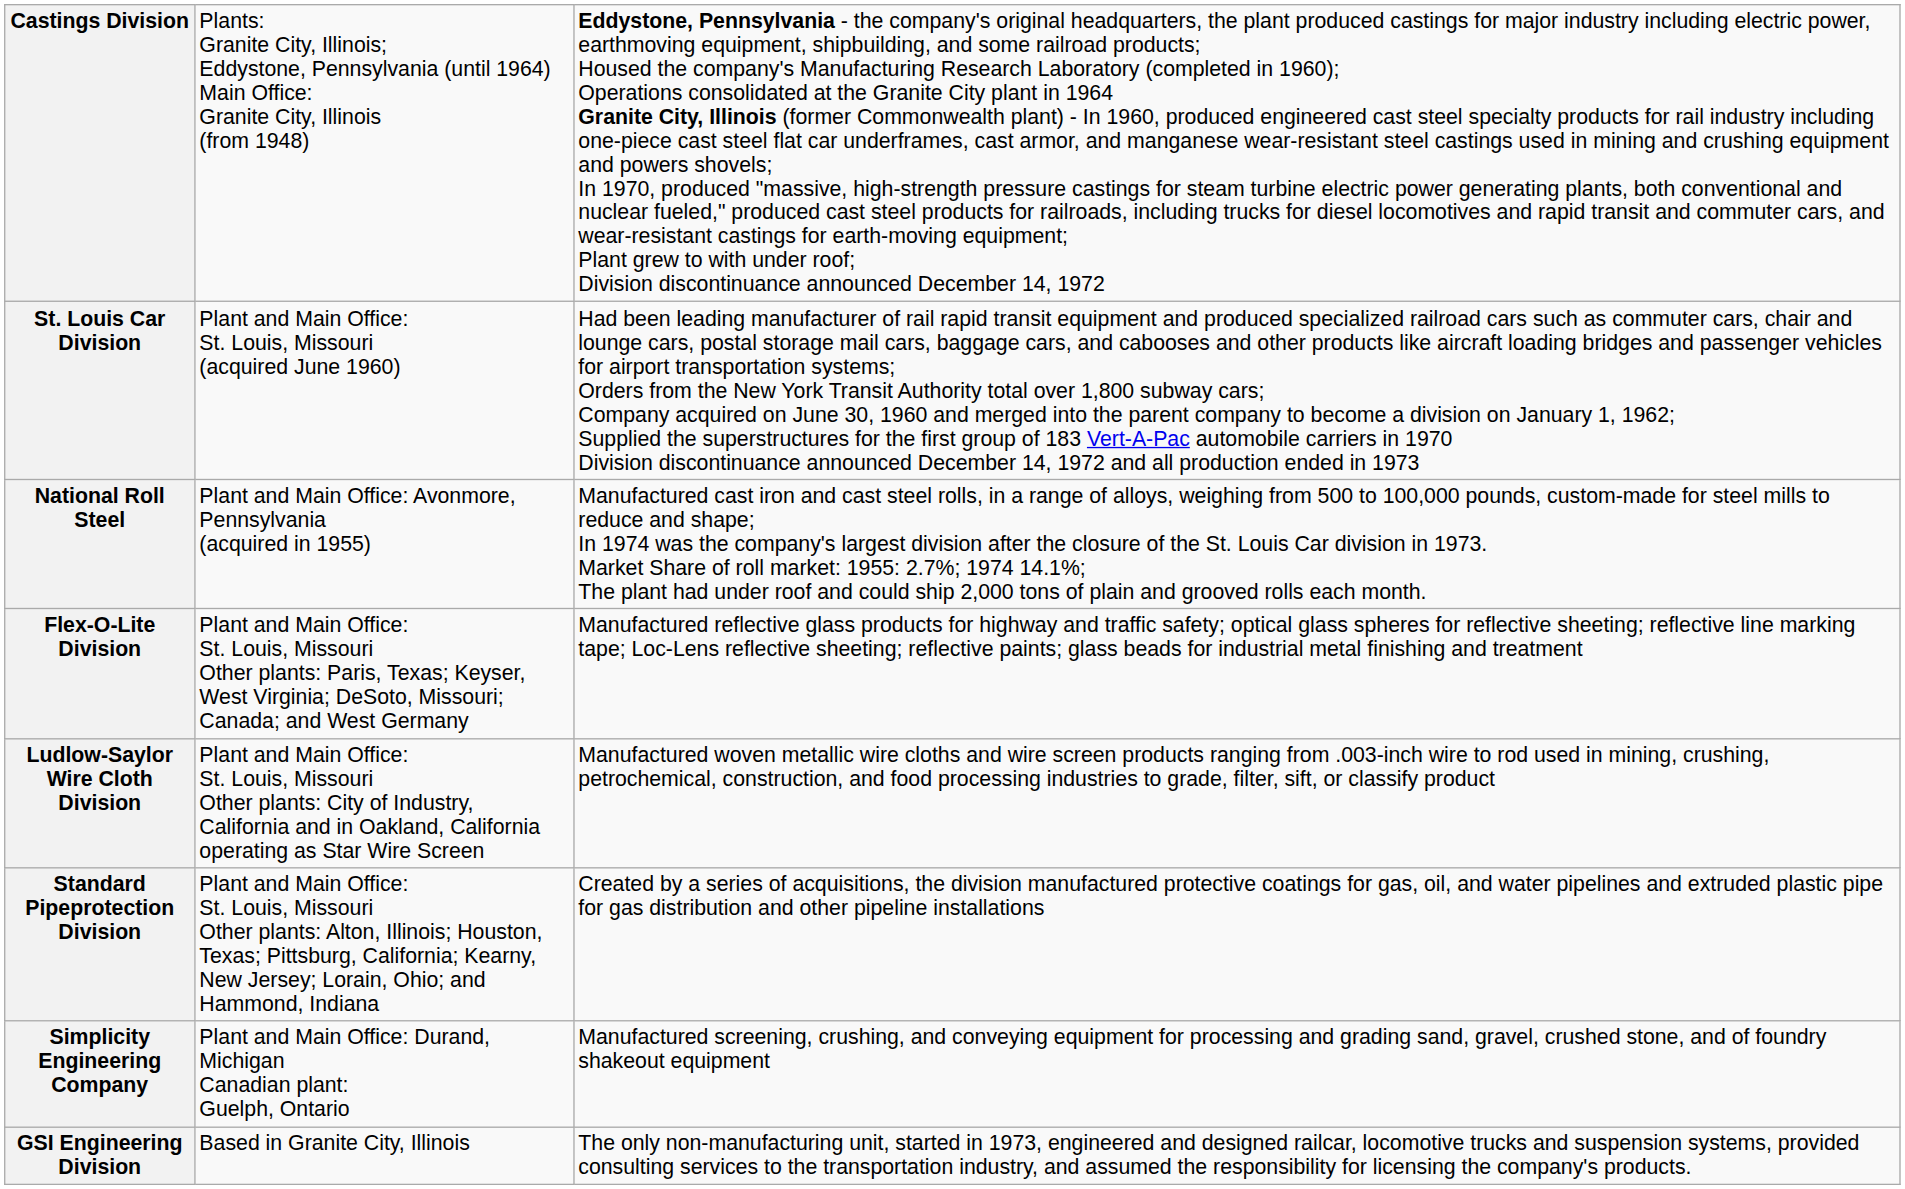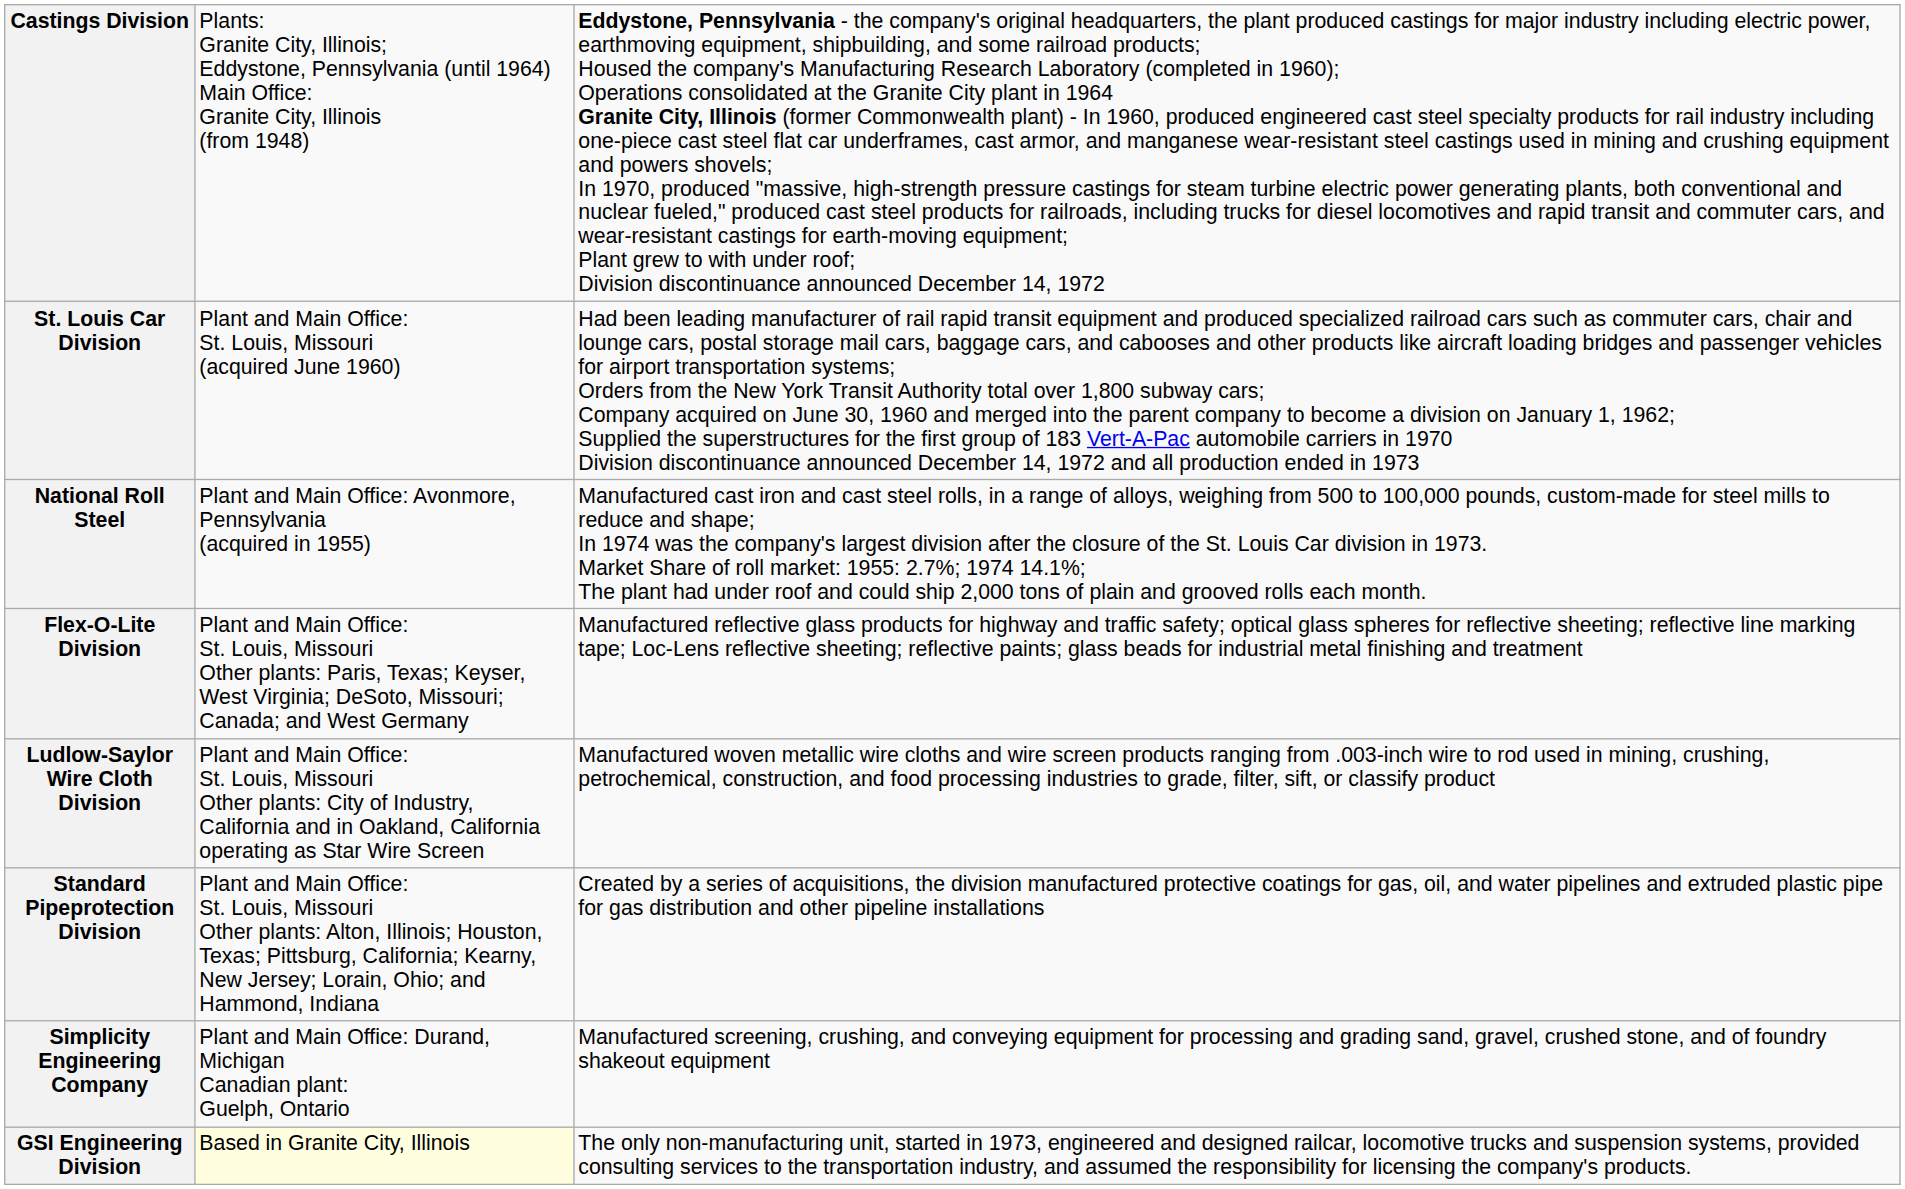(335, 1143) no background -> (335, 1143) lightyellow background
